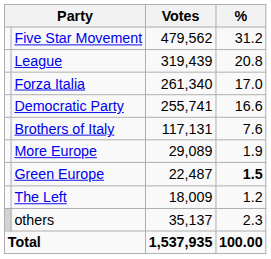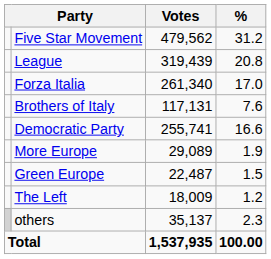rows swapped: (69, 106) <-> (64, 129)
(253, 174) bold -> (253, 174) normal
